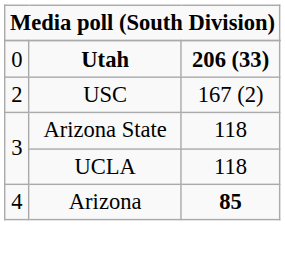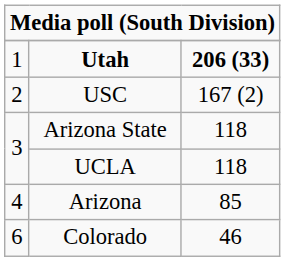(17, 58) 0 -> (17, 58) 1
(231, 201) bold -> (231, 201) normal
+ row: (105, 237)
